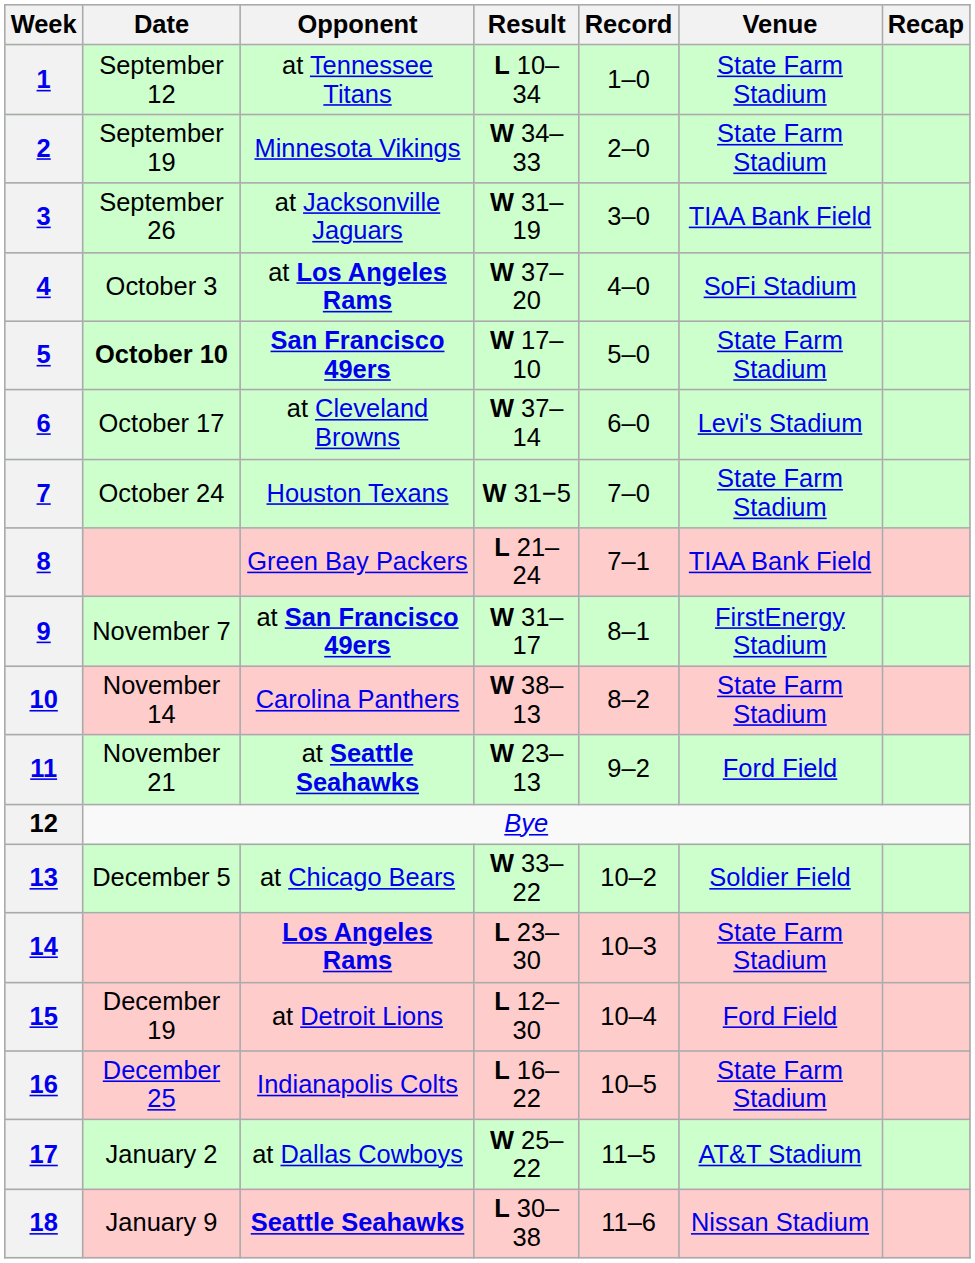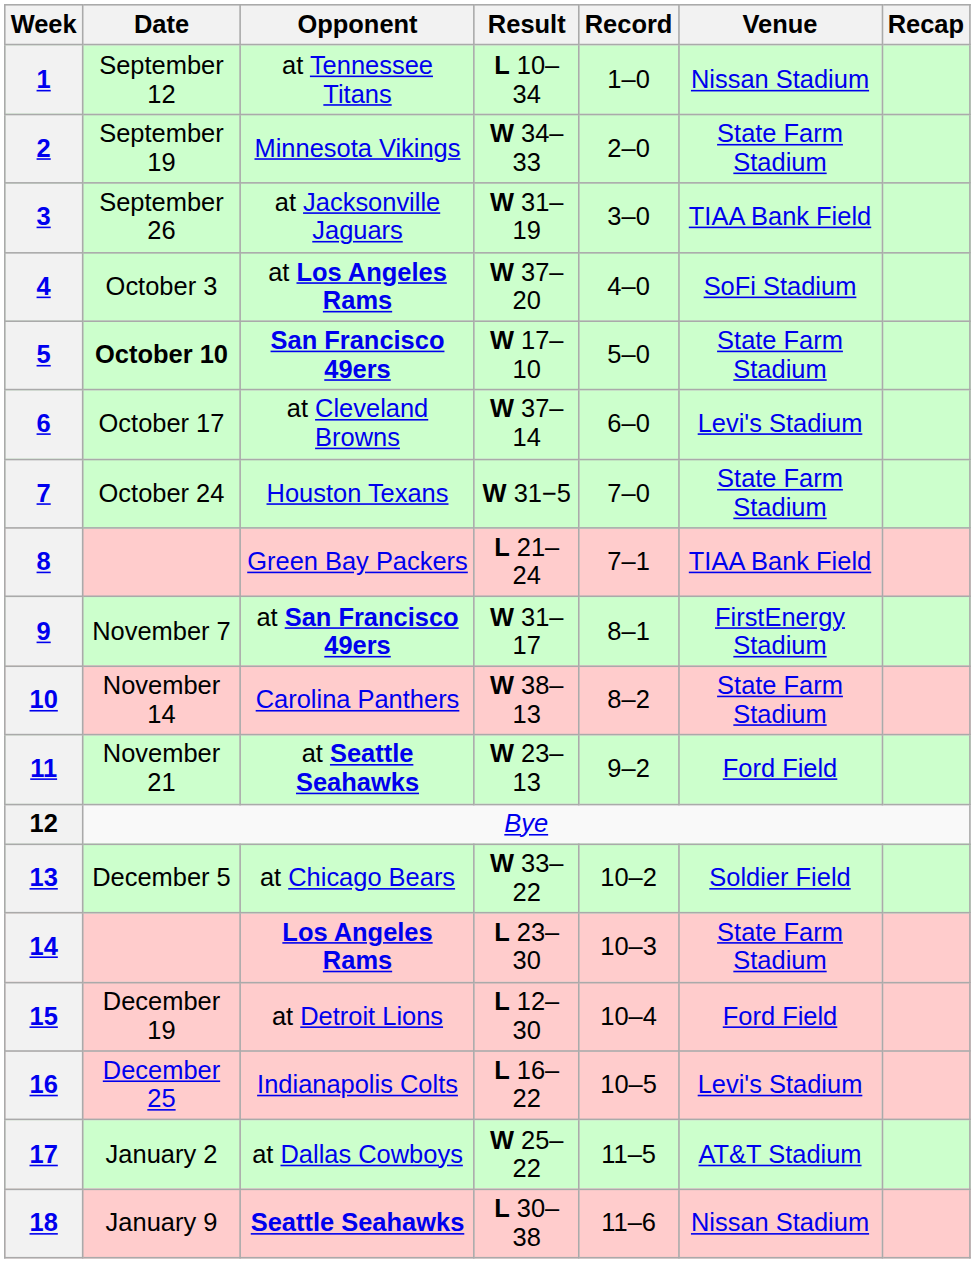(780, 79) State Farm Stadium -> (780, 79) Nissan Stadium
(780, 1085) State Farm Stadium -> (780, 1085) Levi's Stadium
